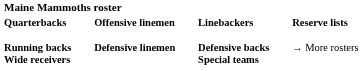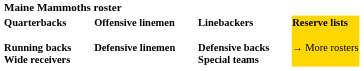(325, 35) no background -> (325, 35) gold background
